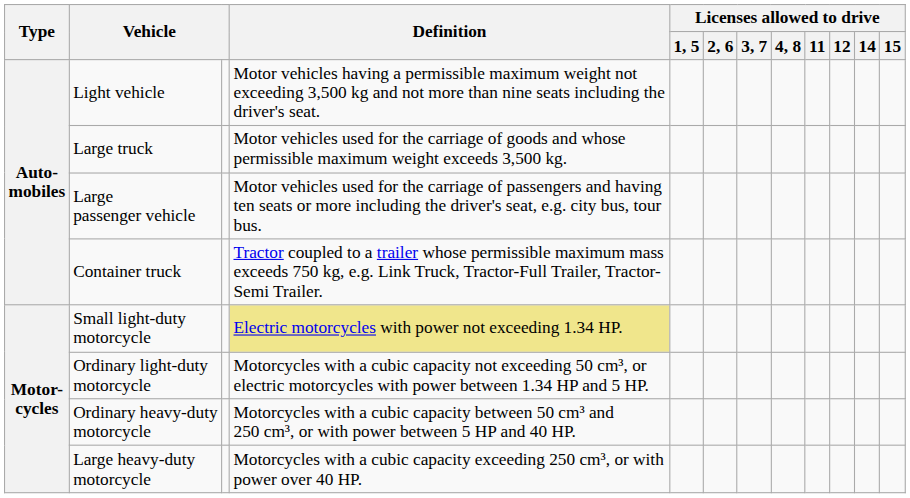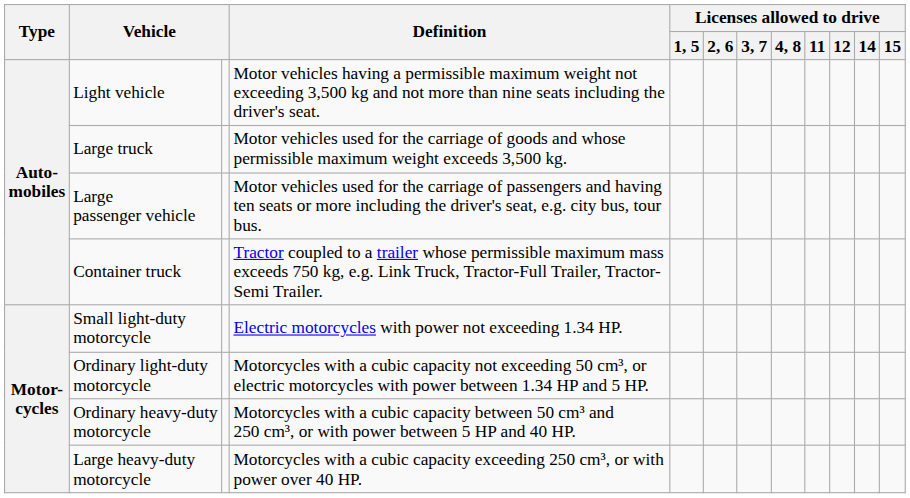(428, 328) khaki background -> (428, 328) no background
